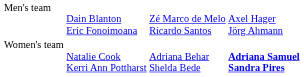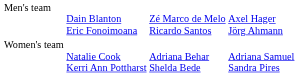(264, 62) bold -> (261, 62) normal
